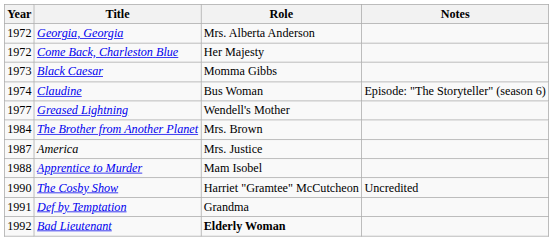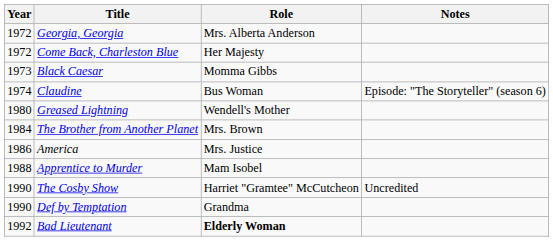(19, 110) 1977 -> (19, 110) 1980
(19, 149) 1987 -> (19, 149) 1986
(19, 206) 1991 -> (19, 206) 1990
